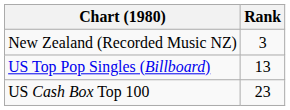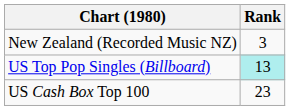(263, 67) no background -> (263, 67) paleturquoise background
